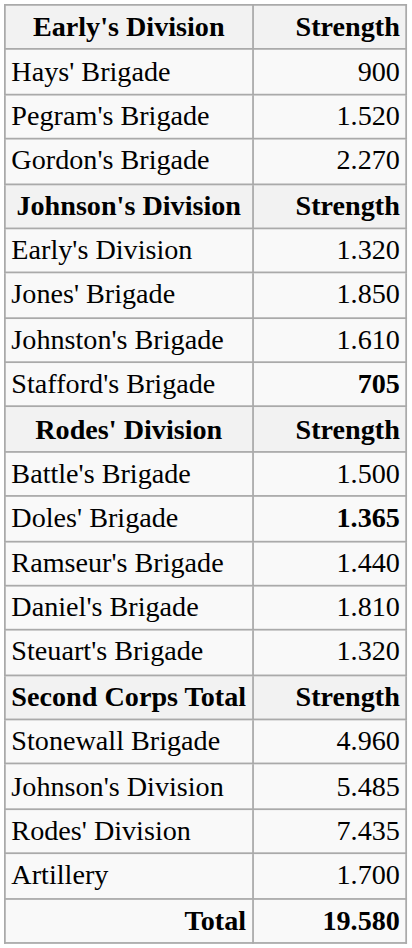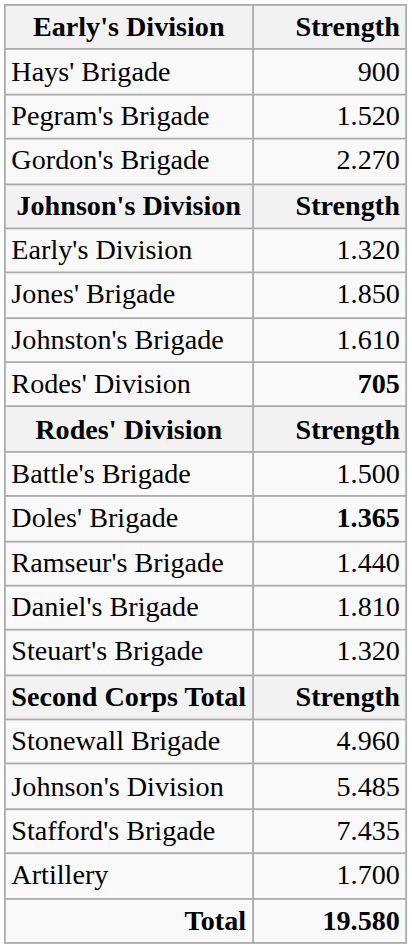(113, 384) Stafford's Brigade -> (101, 384) Rodes' Division
(101, 830) Rodes' Division -> (113, 830) Stafford's Brigade
